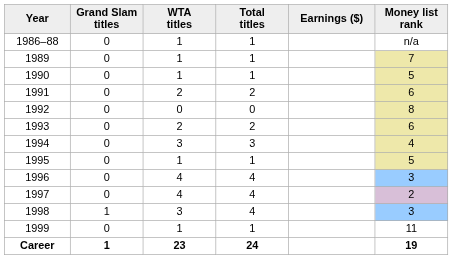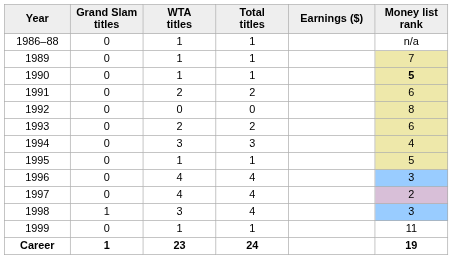(411, 76) normal -> (411, 76) bold
